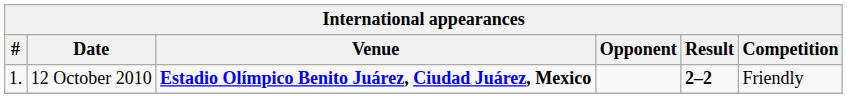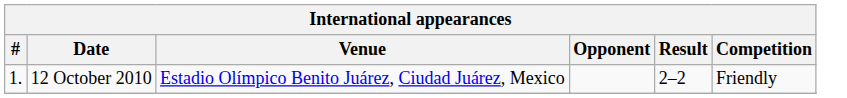(376, 79) bold -> (362, 79) normal
(699, 79) bold -> (672, 79) normal
